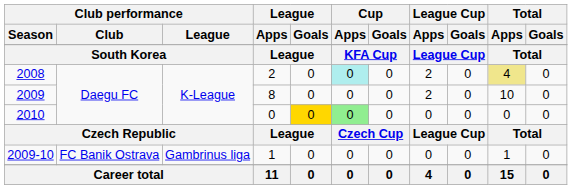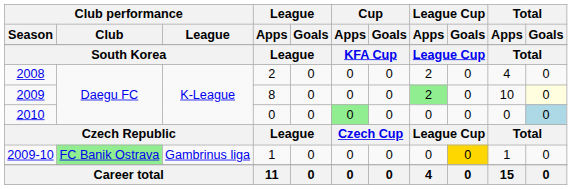(350, 74) paleturquoise background -> (350, 74) no background
(507, 74) khaki background -> (507, 74) no background
(429, 94) no background -> (429, 94) lightgreen background
(546, 94) no background -> (546, 94) lightyellow background
(311, 114) gold background -> (311, 114) no background
(546, 114) no background -> (546, 114) lightblue background
(109, 154) no background -> (109, 154) lightgreen background
(468, 154) no background -> (468, 154) gold background
